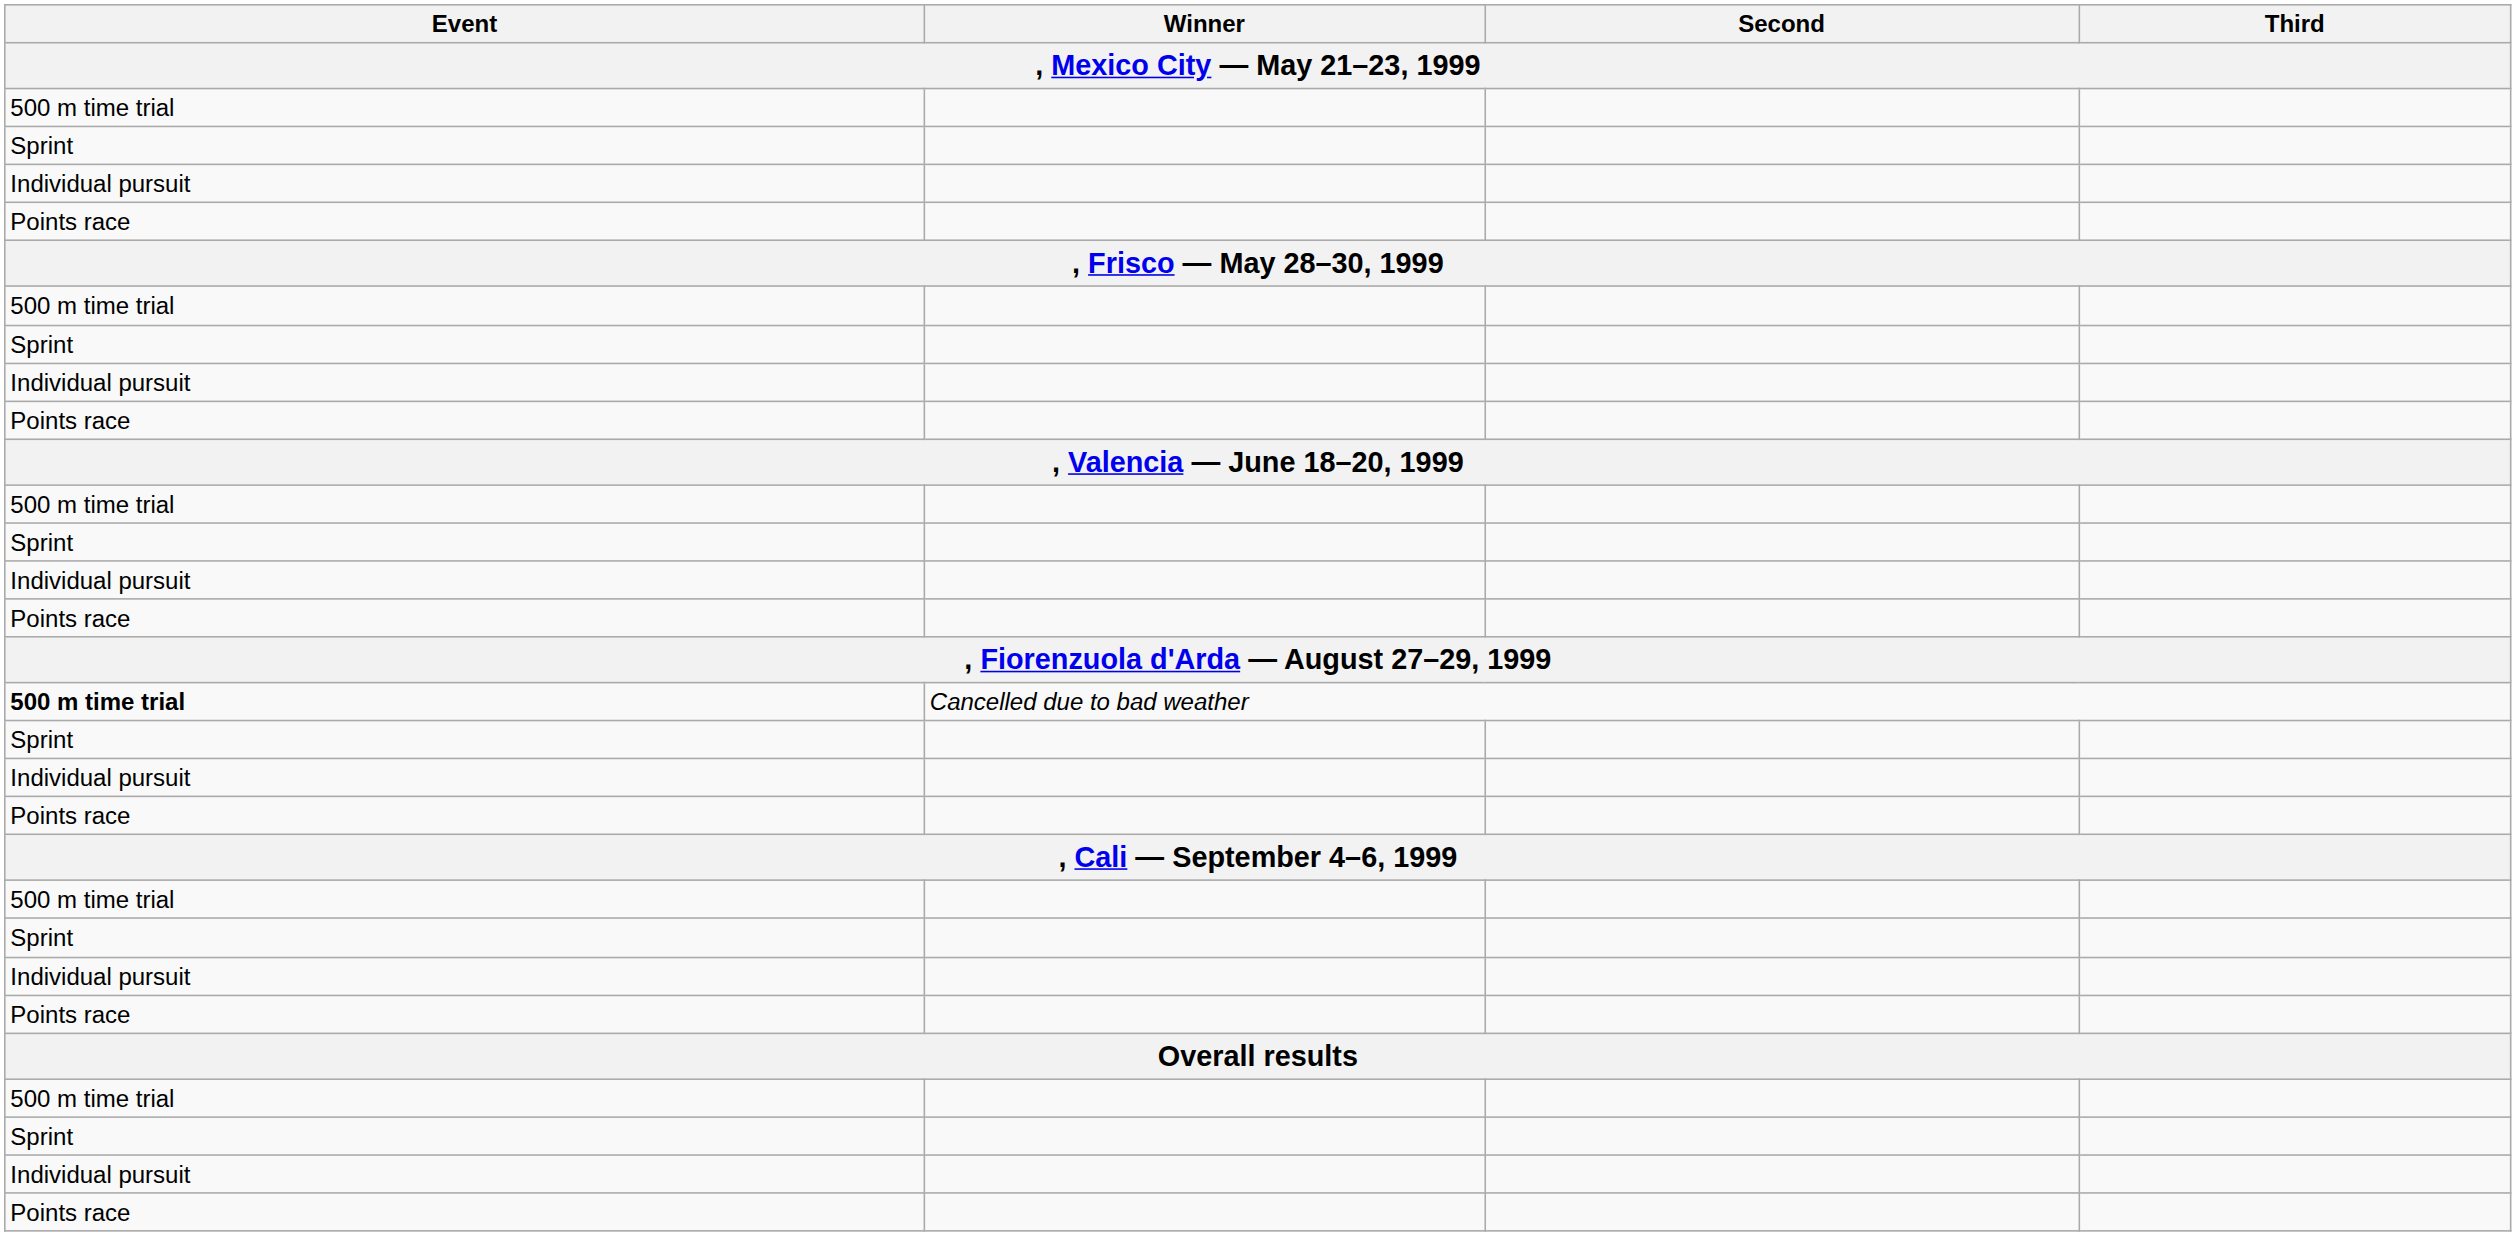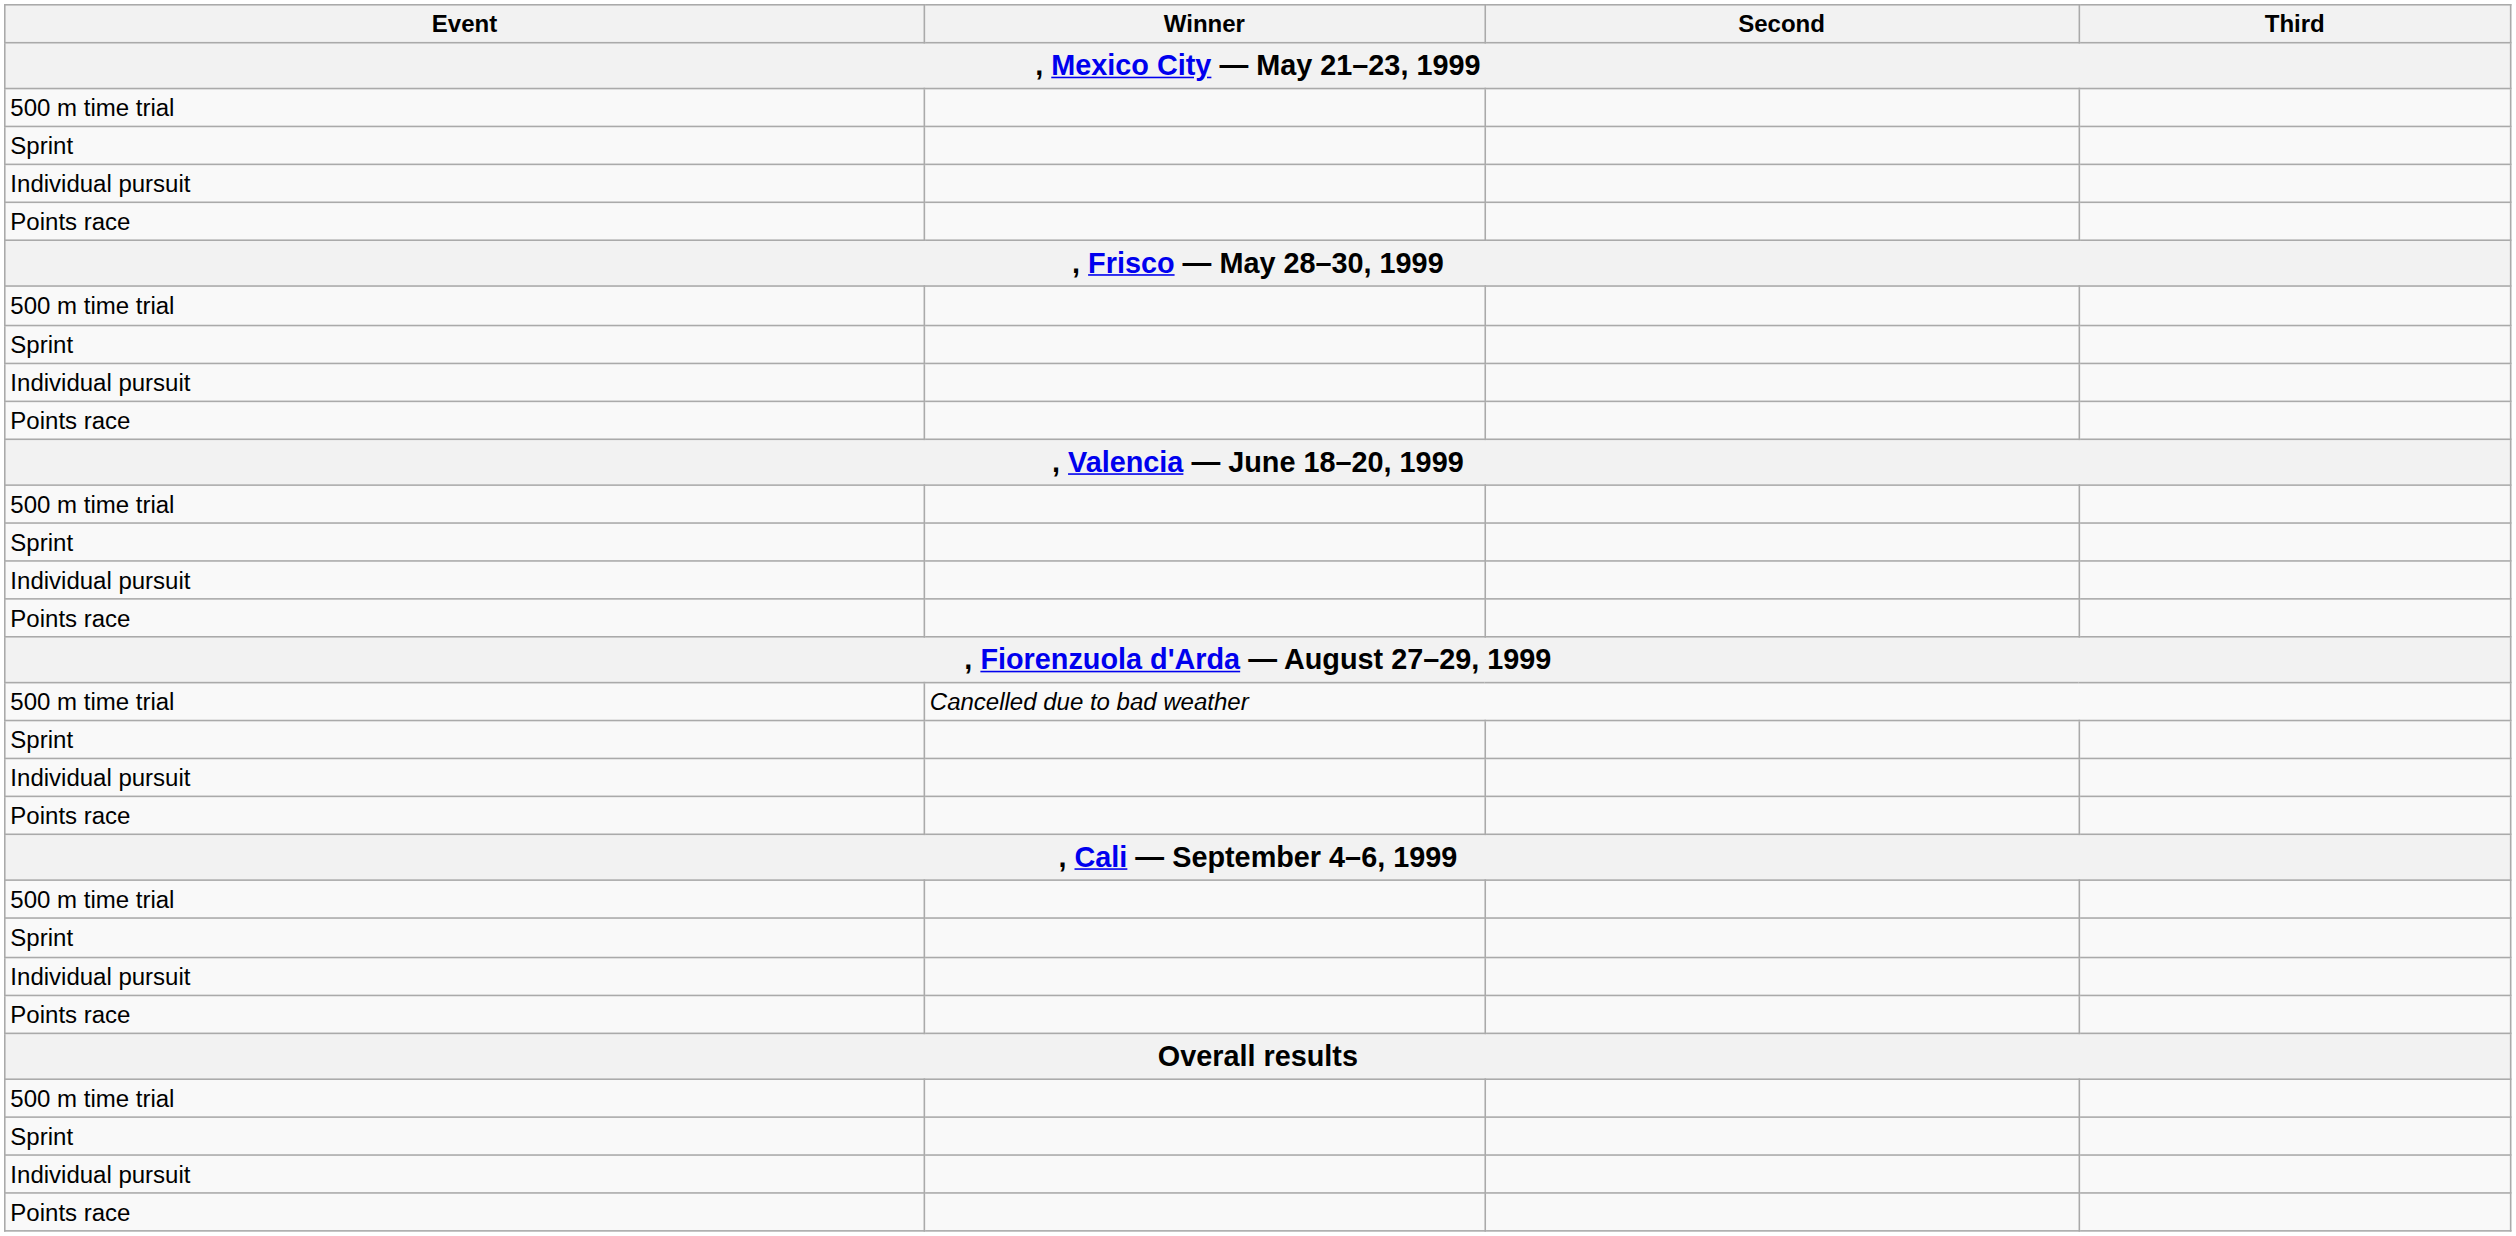(98, 702) bold -> (92, 702) normal
